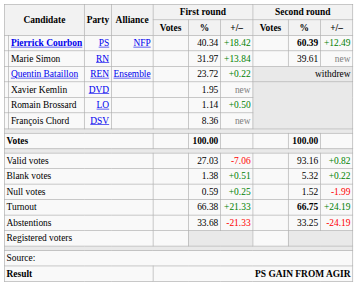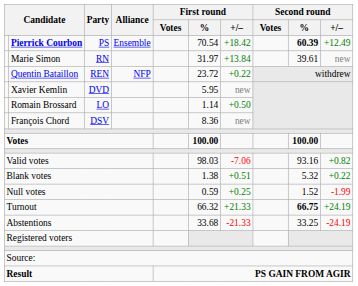(142, 43) NFP -> (132, 43) Ensemble
(208, 43) 40.34 -> (208, 43) 70.54
(132, 74) Ensemble -> (142, 74) NFP
(210, 90) 1.95 -> (210, 90) 5.95
(208, 161) 27.03 -> (208, 161) 98.03
(208, 207) 66.38 -> (208, 207) 66.32
